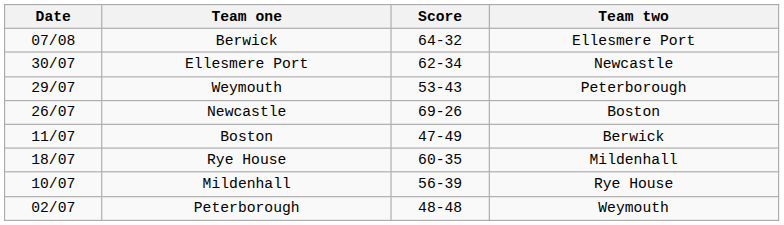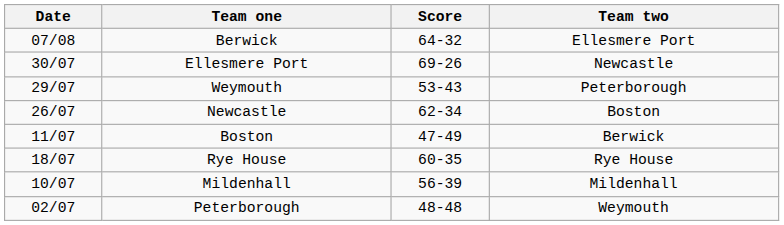(440, 64) 62-34 -> (440, 64) 69-26
(440, 112) 69-26 -> (440, 112) 62-34
(634, 160) Mildenhall -> (634, 160) Rye House
(634, 184) Rye House -> (634, 184) Mildenhall
